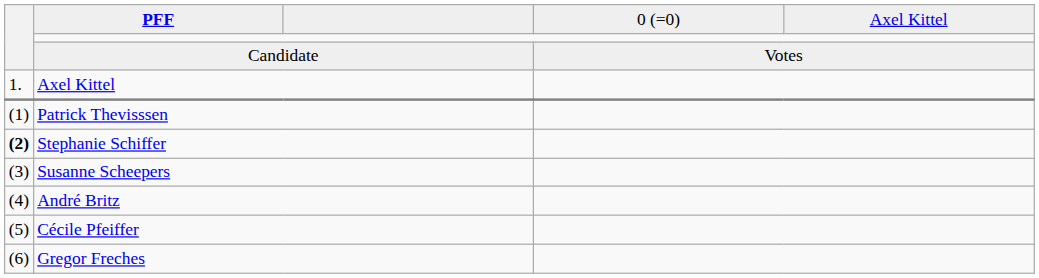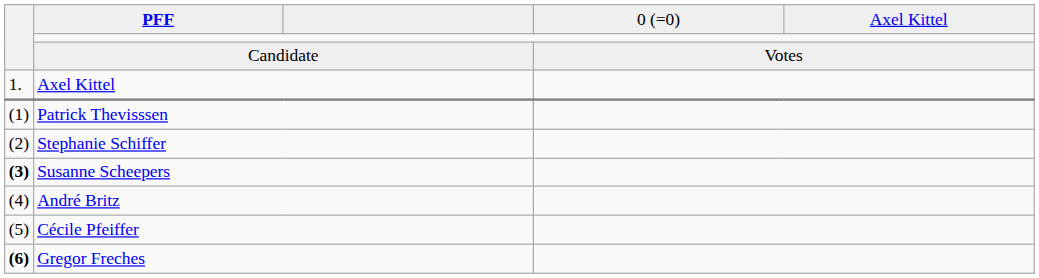(19, 143) bold -> (19, 143) normal
(19, 172) normal -> (19, 172) bold
(19, 258) normal -> (19, 258) bold
